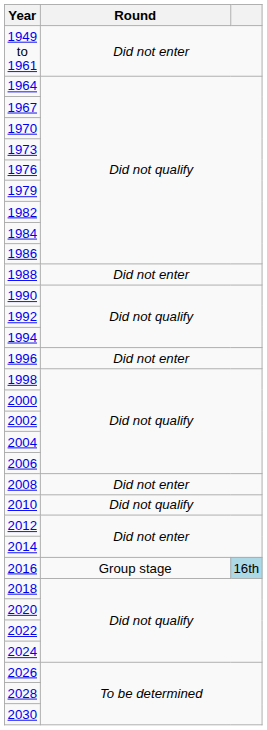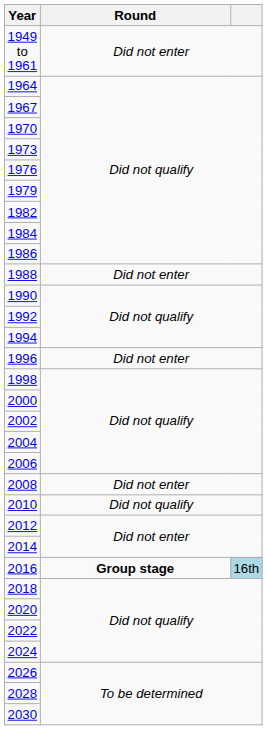(135, 568) normal -> (135, 568) bold
